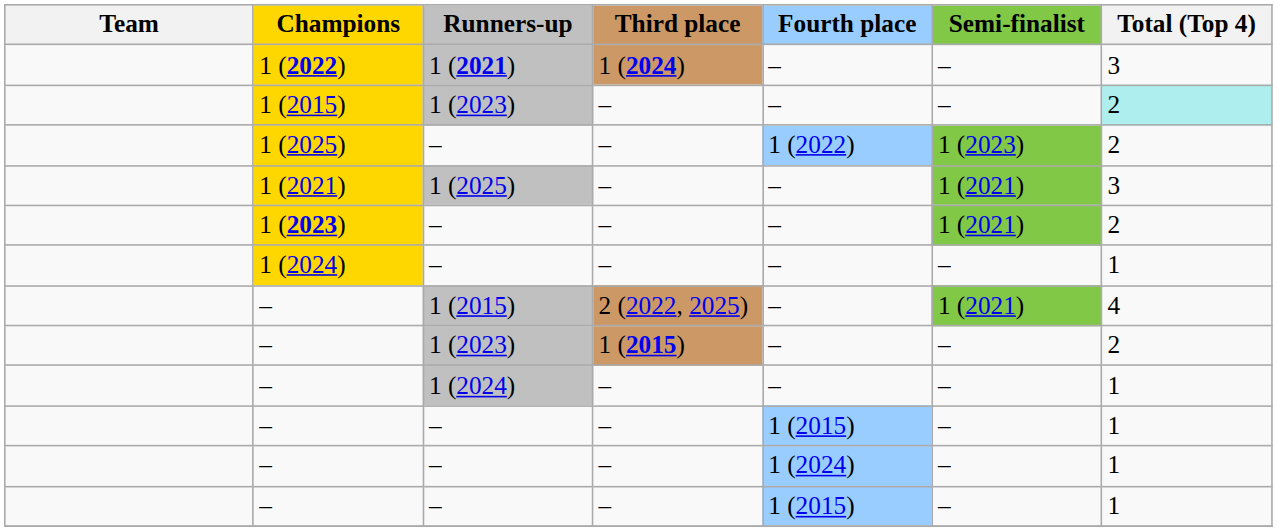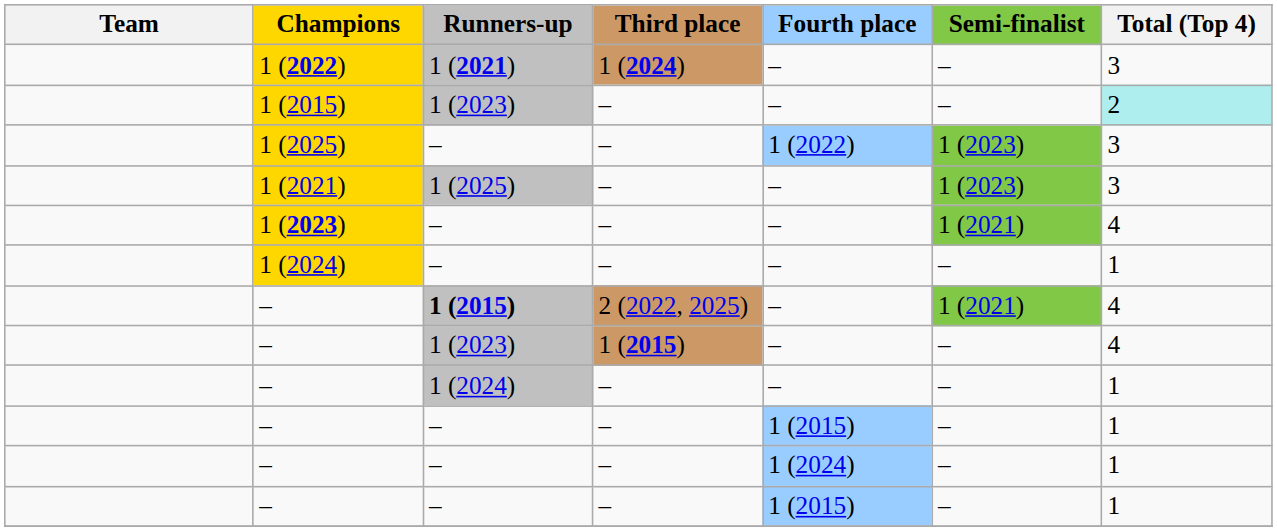(1114, 144) 2 -> (1114, 144) 3
(981, 184) 1 (2021) -> (981, 184) 1 (2023)
(1114, 225) 2 -> (1114, 225) 4
(472, 305) normal -> (472, 305) bold
(1114, 345) 2 -> (1114, 345) 4
